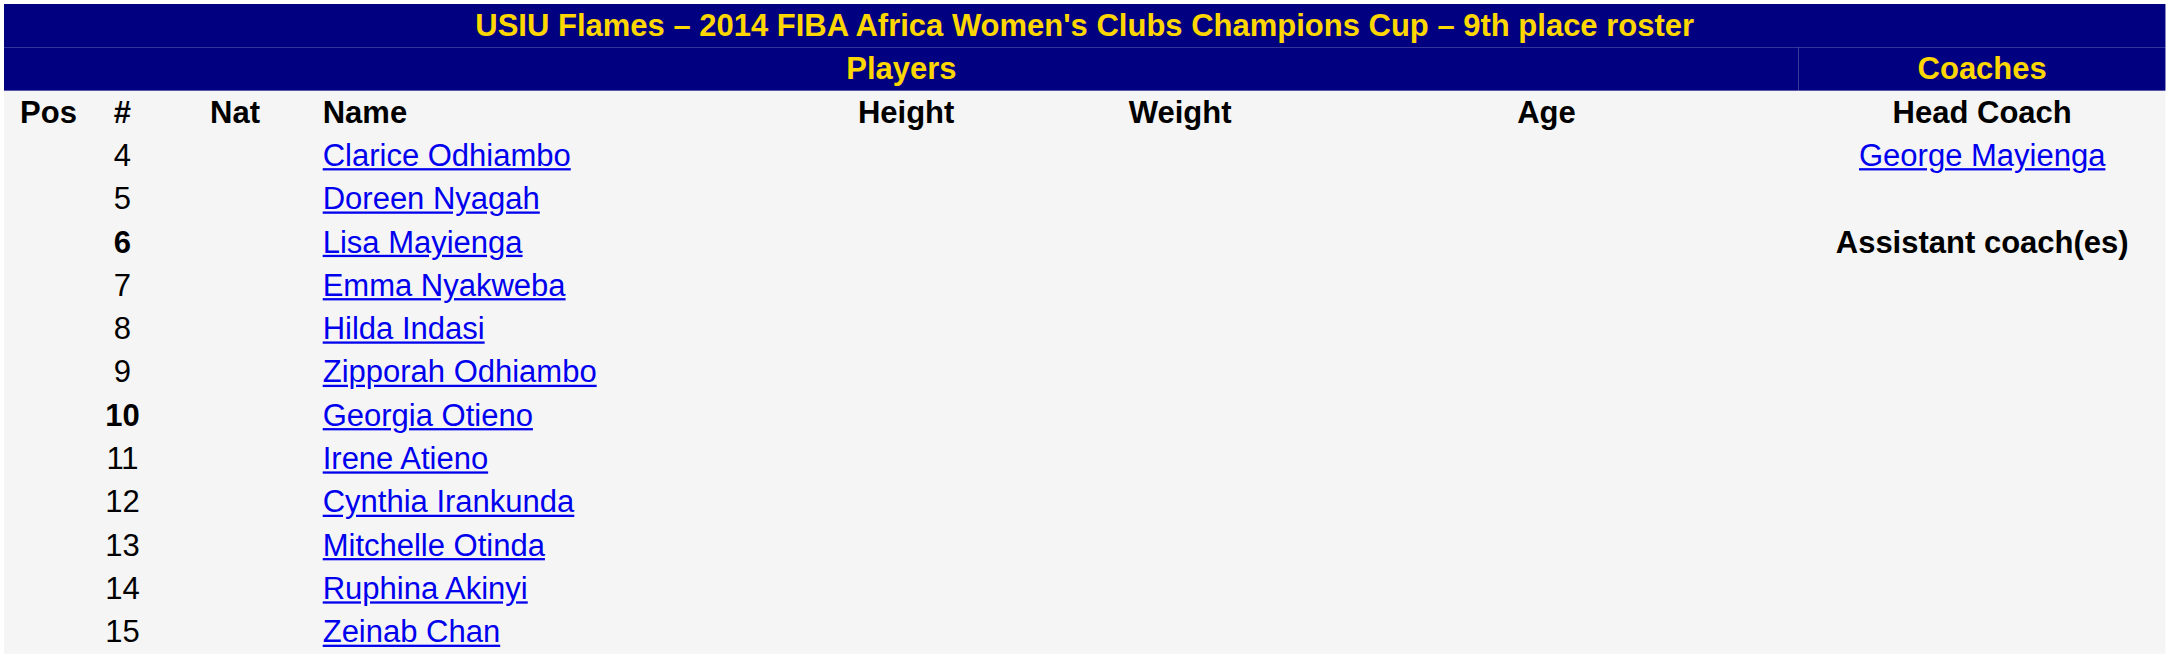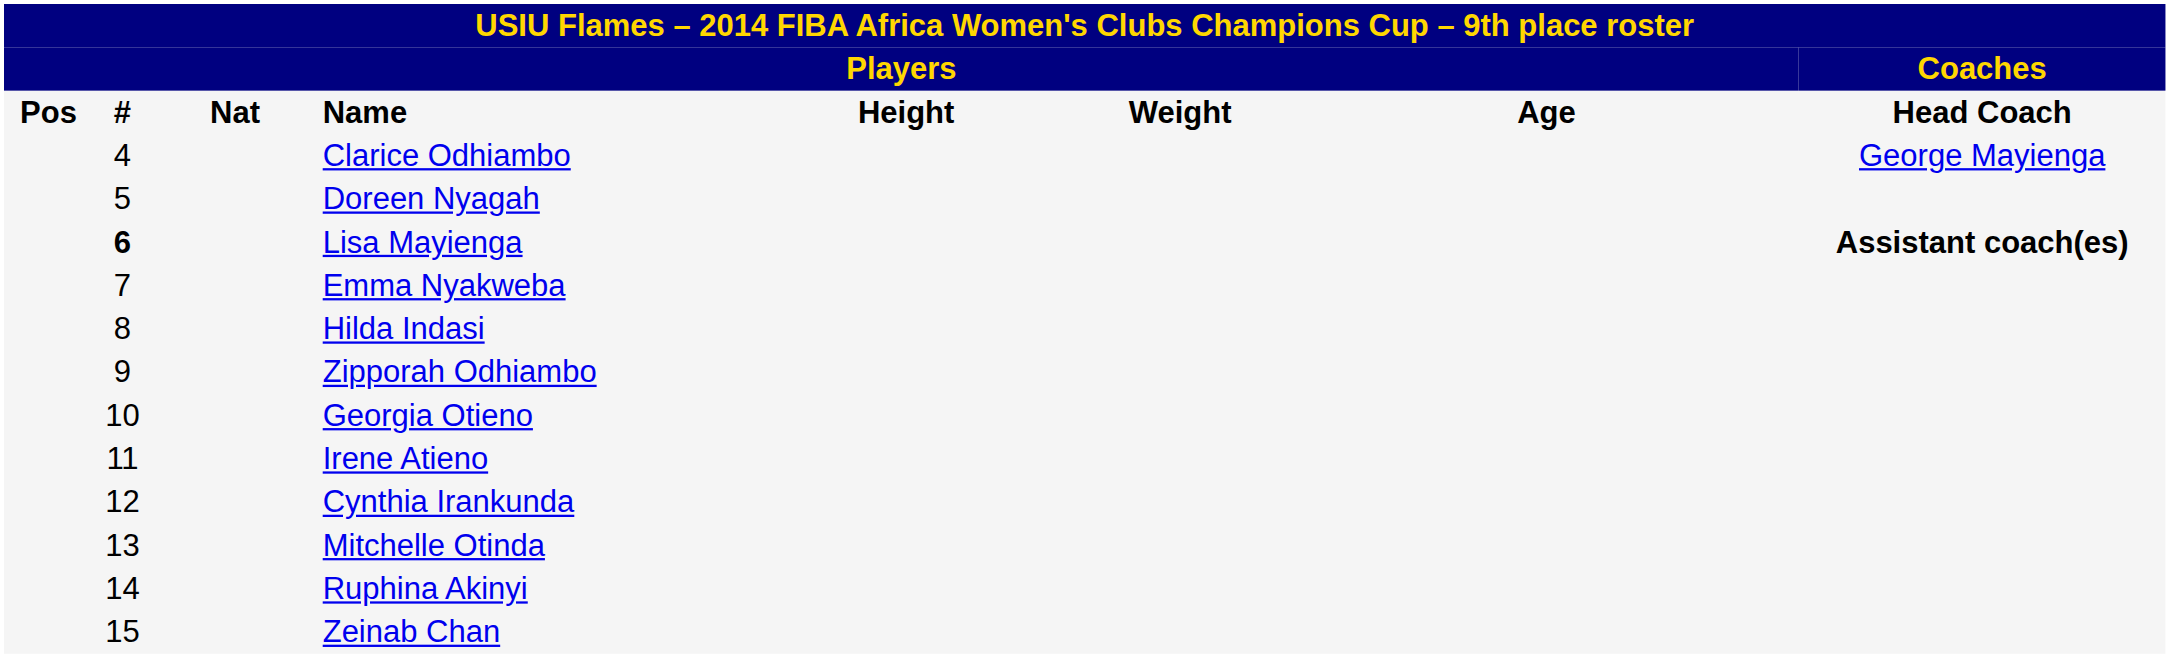(122, 416) bold -> (122, 416) normal
